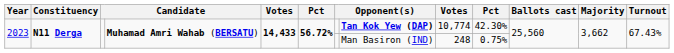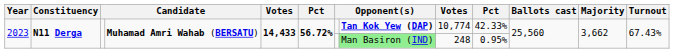(491, 26) 42.30% -> (491, 26) 42.33%
(387, 41) no background -> (387, 41) lightgreen background
(494, 41) 0.75% -> (494, 41) 0.95%
